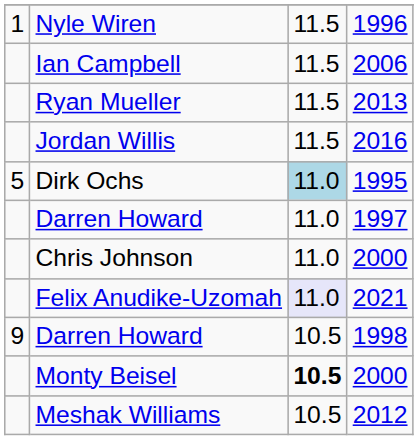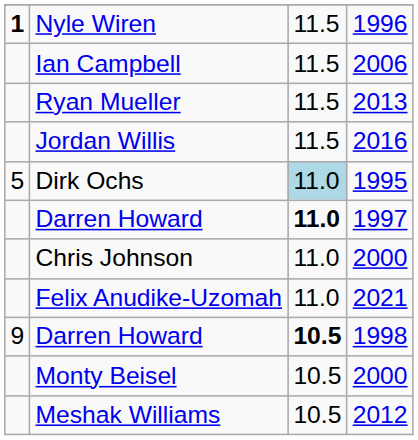(17, 24) normal -> (17, 24) bold
(316, 219) normal -> (317, 219) bold
(316, 297) lavender background -> (316, 297) no background
(317, 336) normal -> (317, 336) bold
(317, 375) bold -> (317, 375) normal
